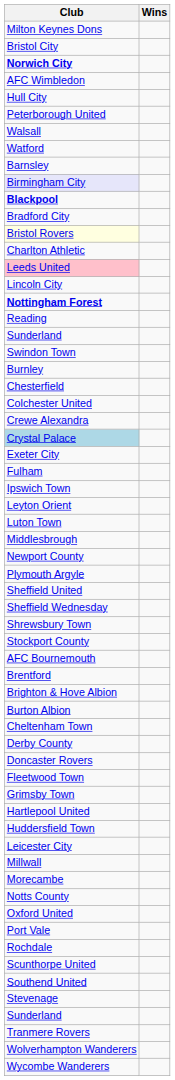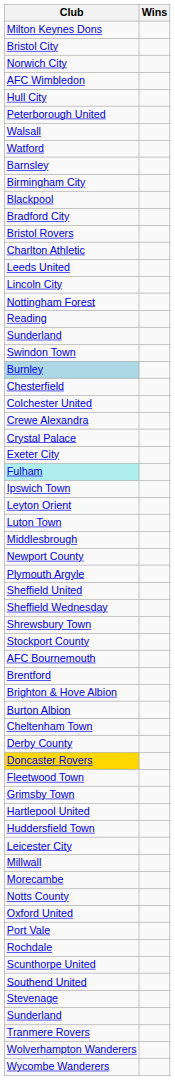(40, 64) bold -> (37, 64) normal
(46, 183) lavender background -> (46, 183) no background
(32, 200) bold -> (30, 200) normal
(40, 234) lightyellow background -> (40, 234) no background
(38, 268) pink background -> (38, 268) no background
(54, 302) bold -> (51, 302) normal
(25, 370) no background -> (25, 370) lightblue background
(41, 438) lightblue background -> (41, 438) no background
(25, 472) no background -> (25, 472) paleturquoise background
(50, 761) no background -> (50, 761) gold background
